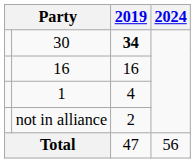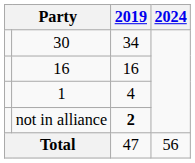(131, 42) bold -> (131, 42) normal
(131, 119) normal -> (131, 119) bold
